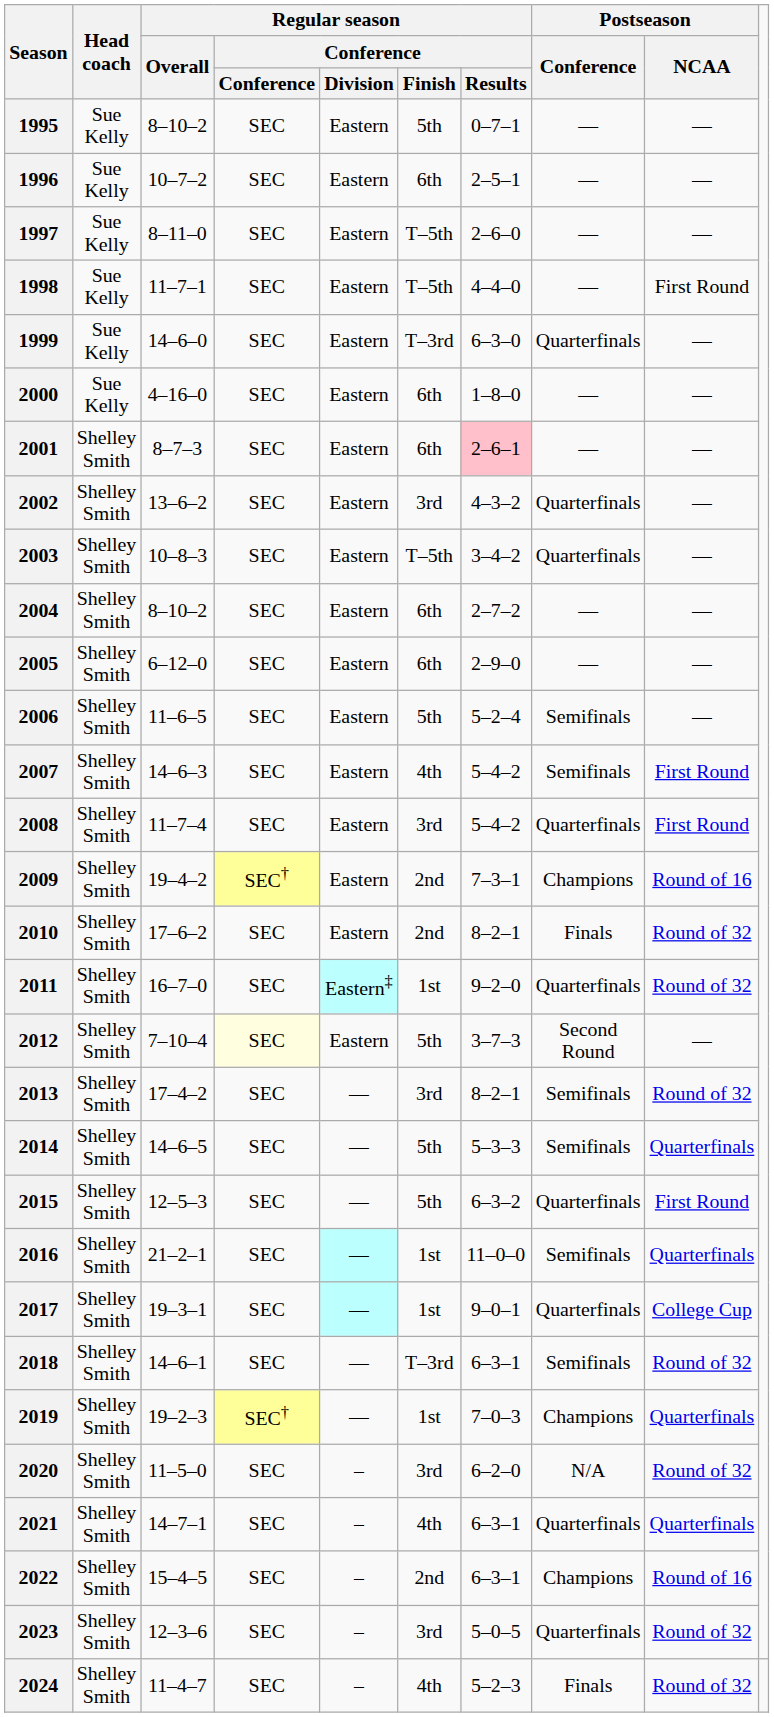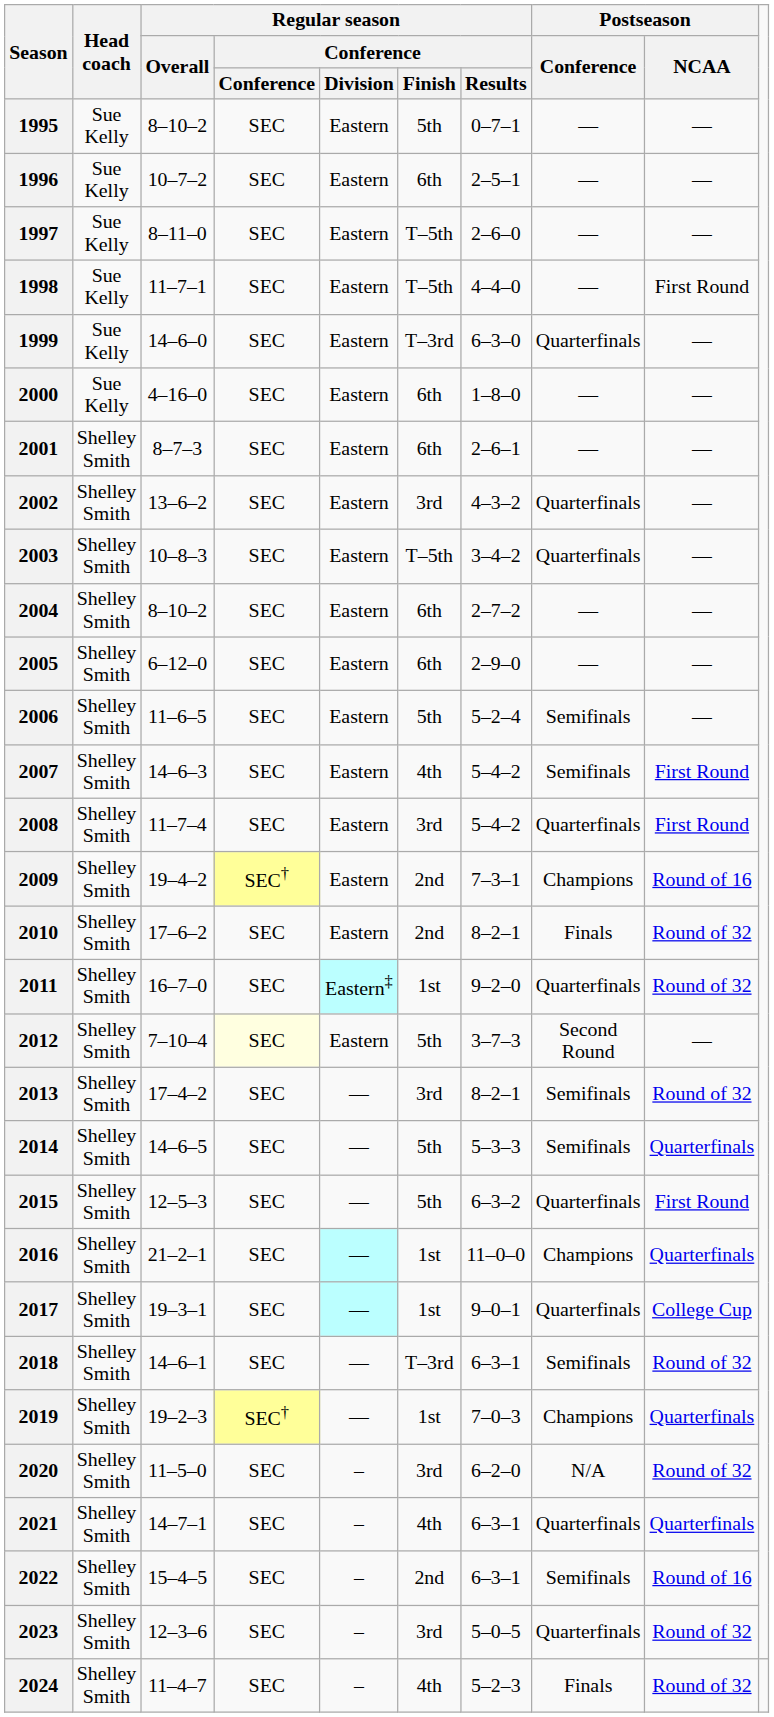(496, 448) pink background -> (496, 448) no background
(588, 1255) Semifinals -> (588, 1255) Champions
(588, 1577) Champions -> (588, 1577) Semifinals
